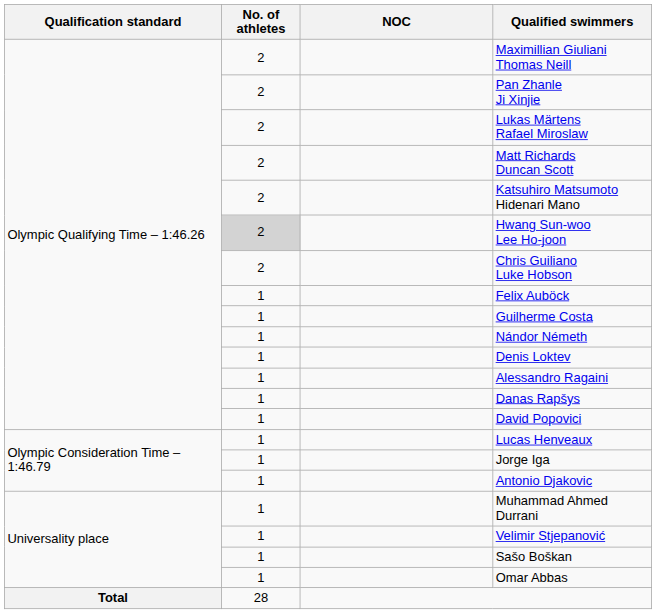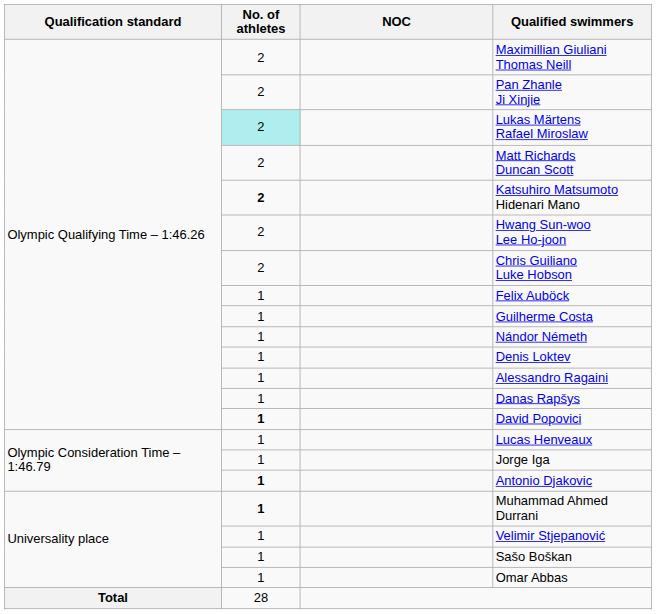(261, 127) no background -> (261, 127) paleturquoise background
(261, 197) normal -> (261, 197) bold
(261, 232) lightgrey background -> (261, 232) no background
(261, 419) normal -> (261, 419) bold
(261, 480) normal -> (261, 480) bold
(261, 508) normal -> (261, 508) bold
